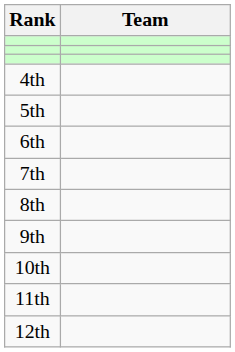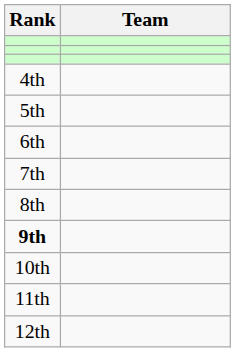(32, 236) normal -> (32, 236) bold
